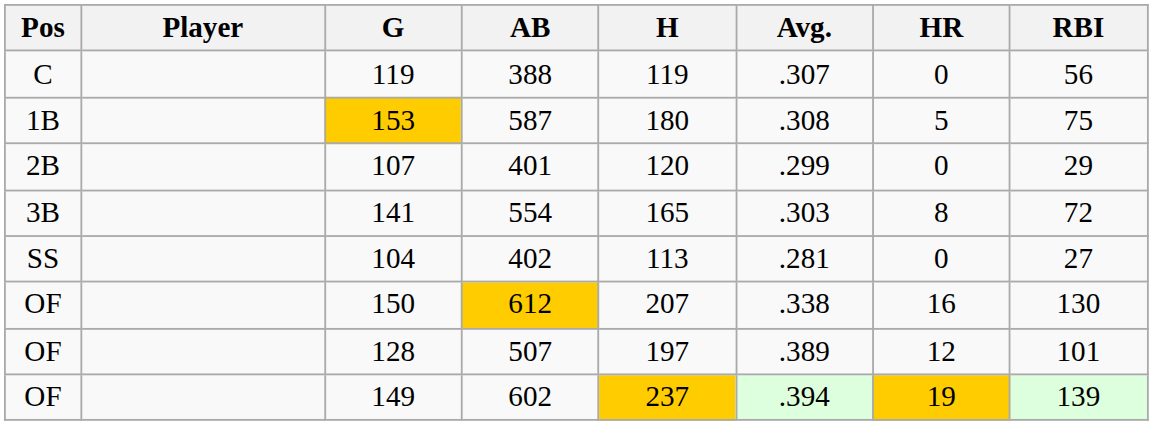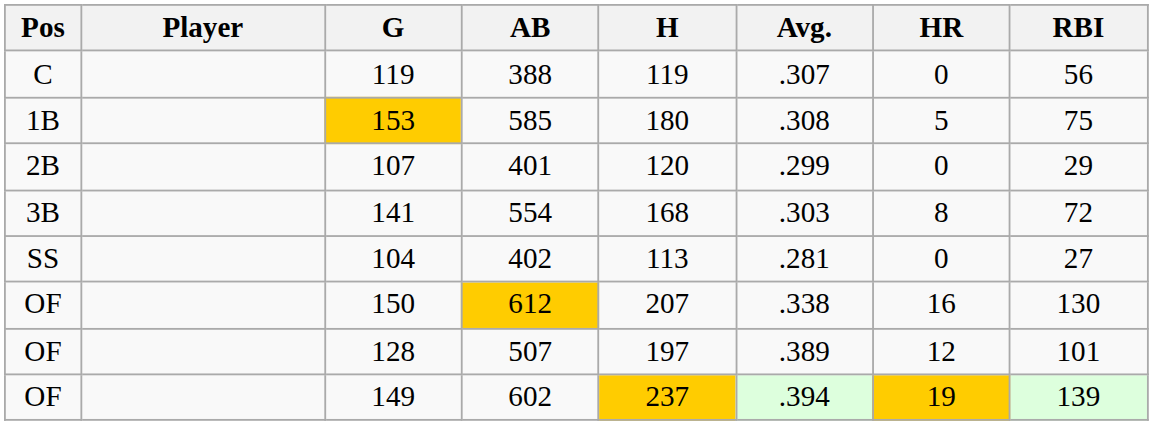(530, 119) 587 -> (530, 119) 585
(667, 212) 165 -> (667, 212) 168
